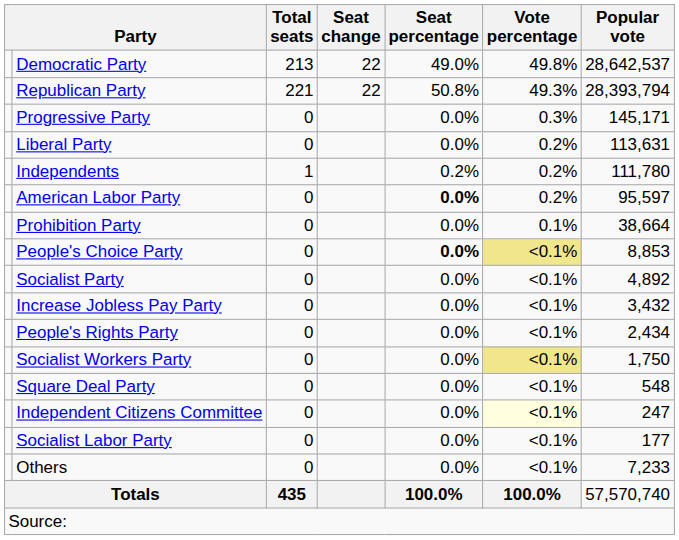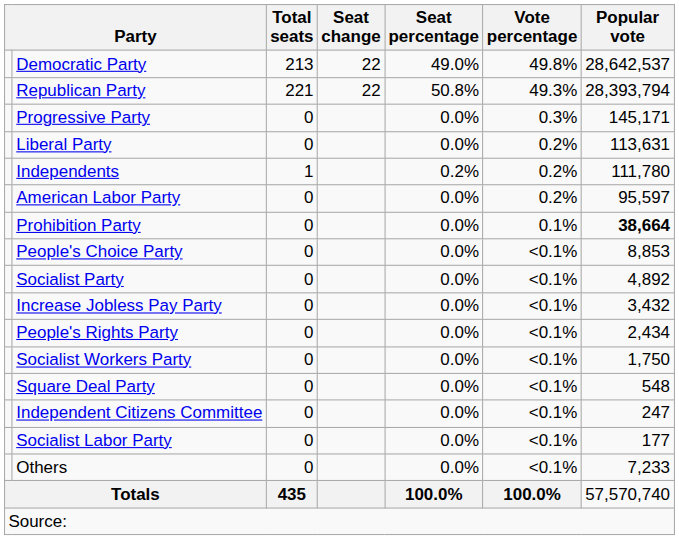(460, 198) bold -> (460, 198) normal
(644, 225) normal -> (644, 225) bold
(460, 252) bold -> (460, 252) normal
(553, 252) khaki background -> (553, 252) no background
(553, 359) khaki background -> (553, 359) no background
(553, 413) lightyellow background -> (553, 413) no background
